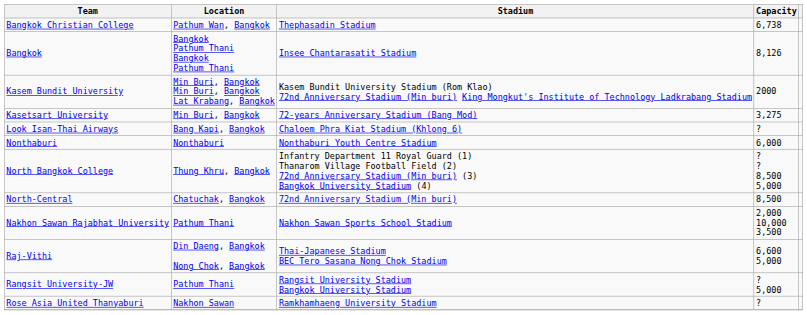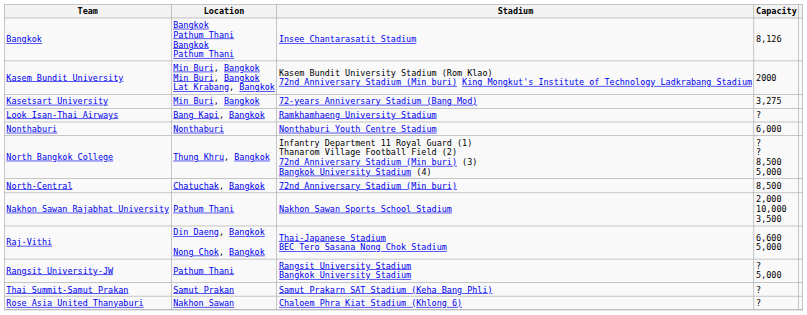- row: (70, 25)
(371, 129) Chaloem Phra Kiat Stadium (Khlong 6) -> (358, 115) Ramkhamhaeng University Stadium
+ row: (67, 289)
(358, 303) Ramkhamhaeng University Stadium -> (371, 303) Chaloem Phra Kiat Stadium (Khlong 6)
